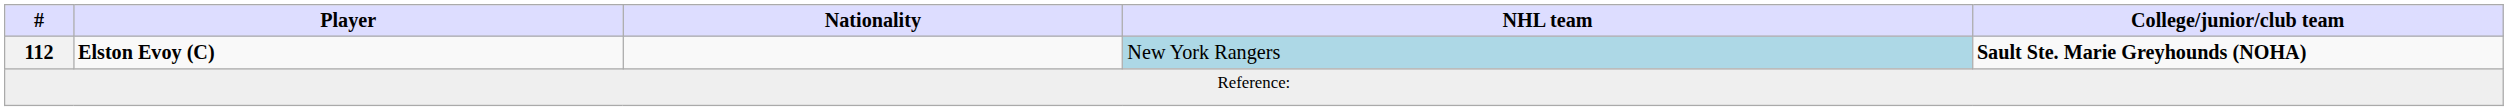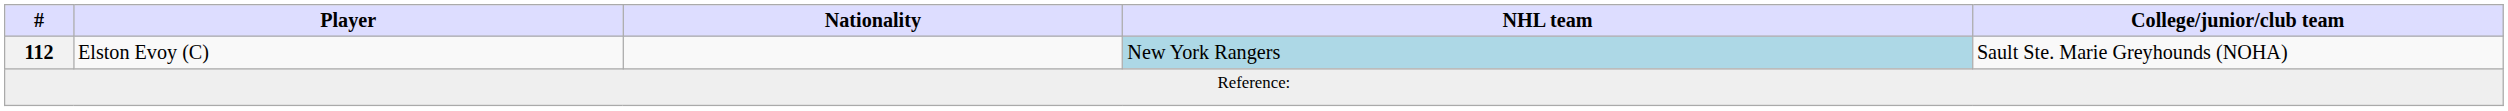(146, 52) bold -> (144, 52) normal
(2142, 52) bold -> (2132, 52) normal
